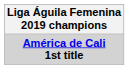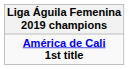(64, 49) lightgrey background -> (64, 49) no background
